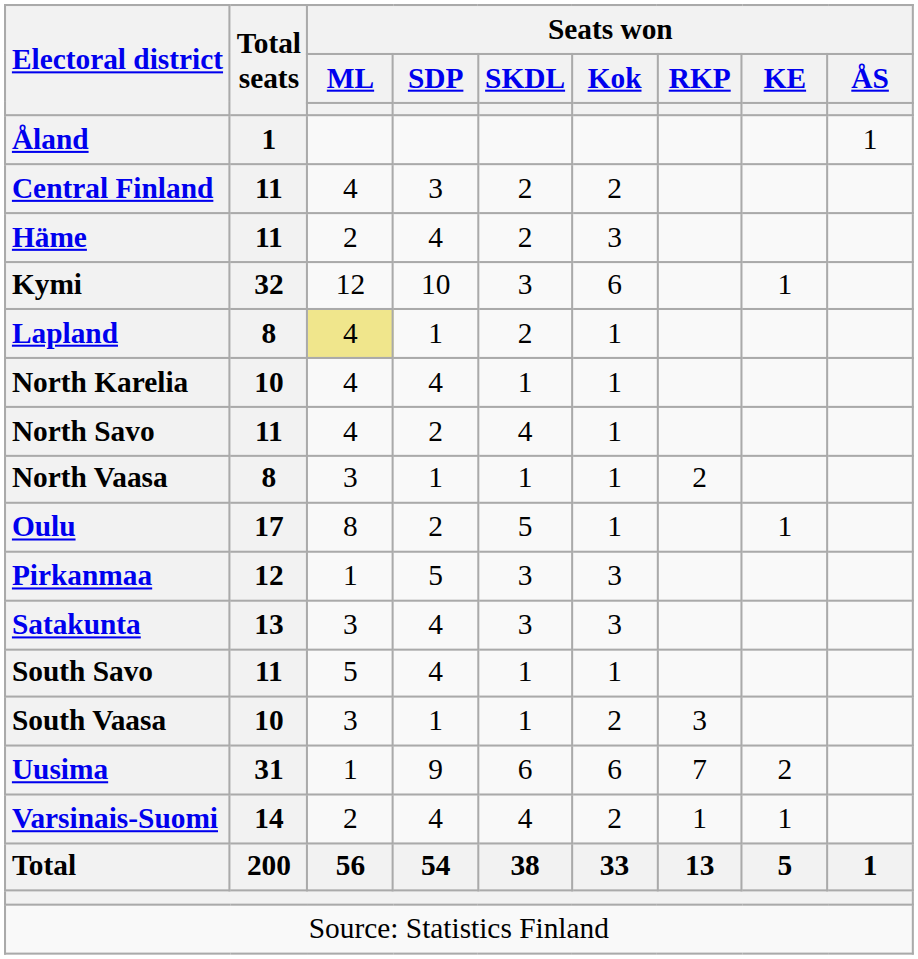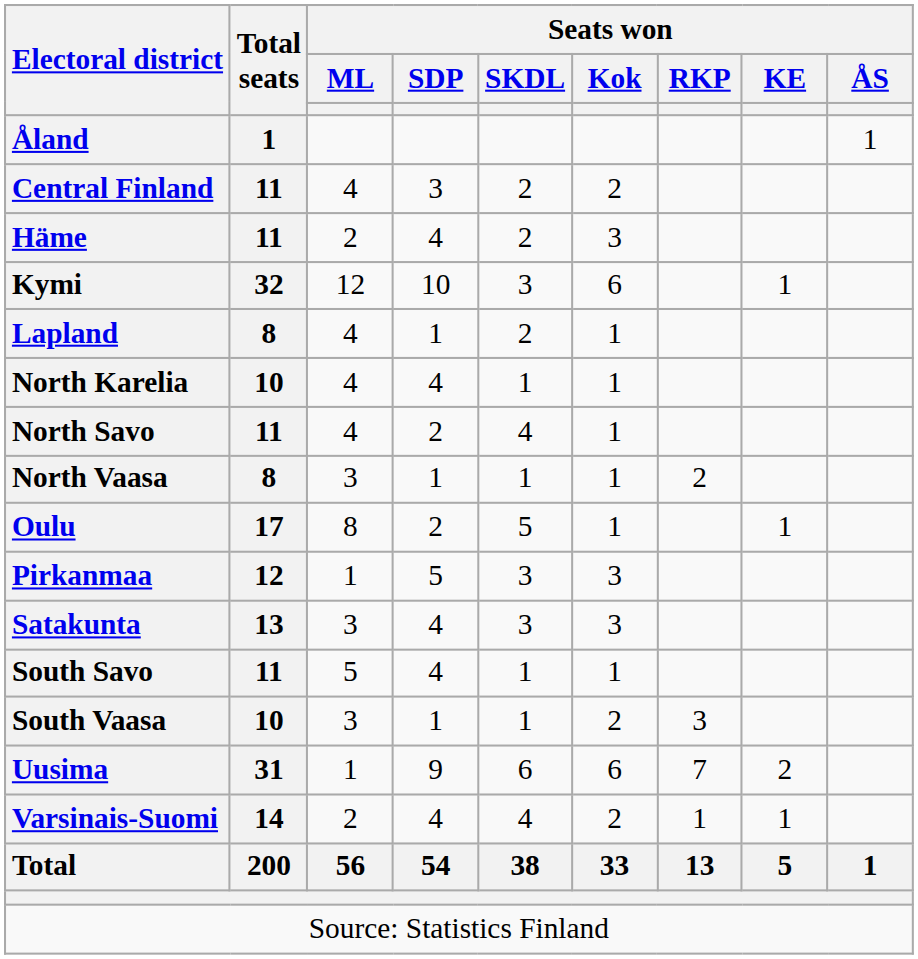(350, 333) khaki background -> (350, 333) no background
